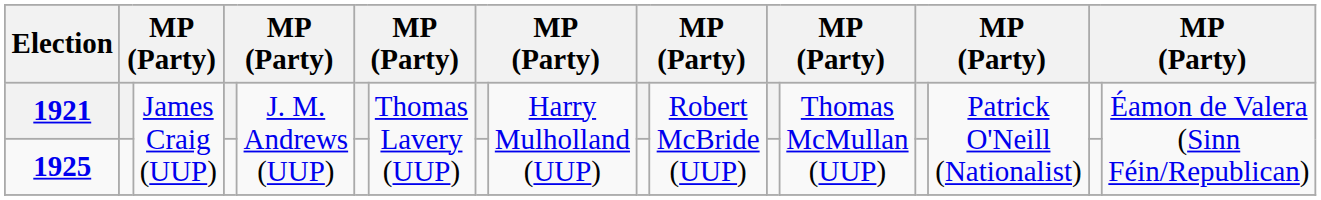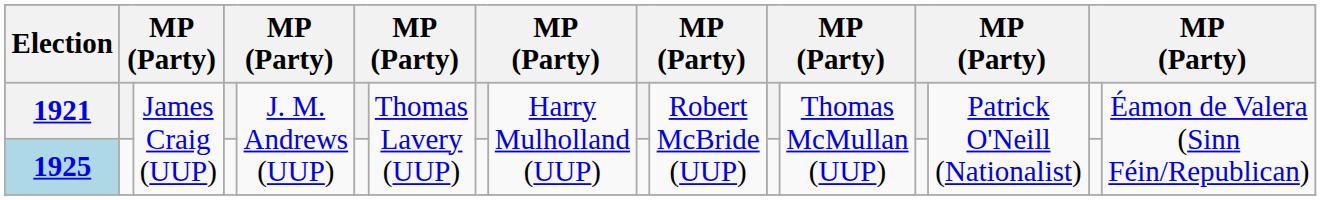(62, 166) no background -> (62, 166) lightblue background
